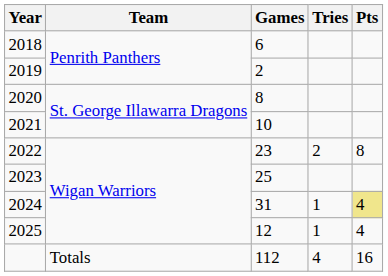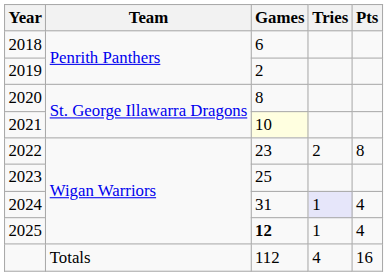(263, 124) no background -> (263, 124) lightyellow background
(316, 204) no background -> (316, 204) lavender background
(360, 204) khaki background -> (360, 204) no background
(263, 230) normal -> (263, 230) bold
